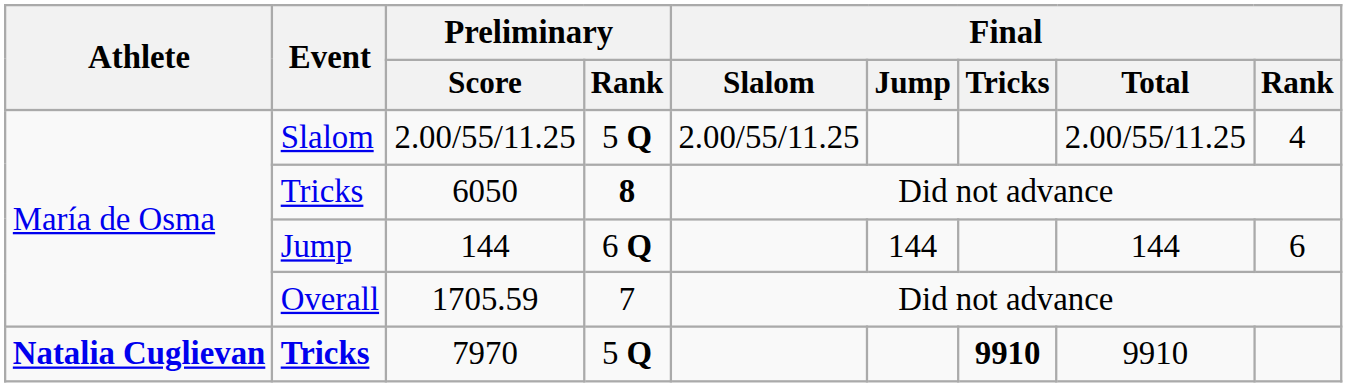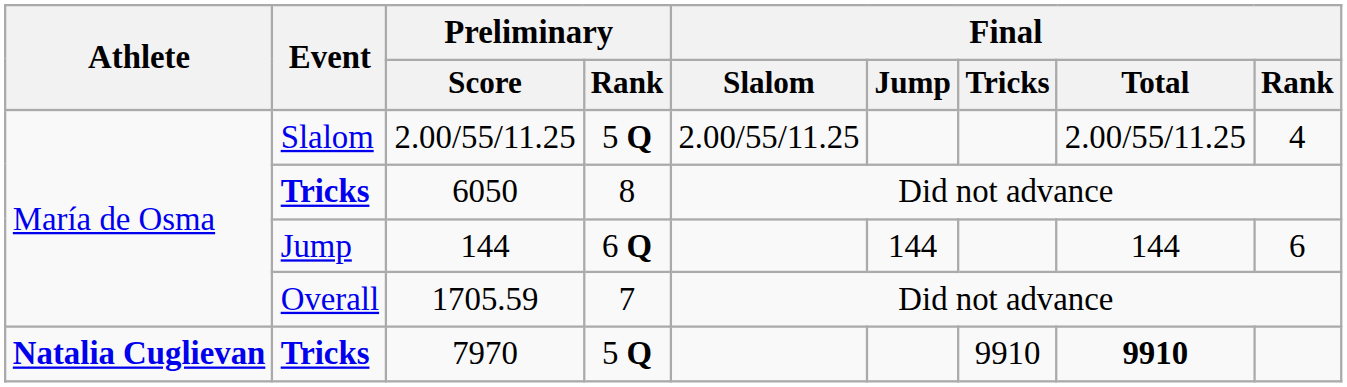(322, 191) normal -> (325, 191) bold
(627, 191) bold -> (627, 191) normal
(1008, 353) bold -> (1008, 353) normal
(1155, 353) normal -> (1155, 353) bold
